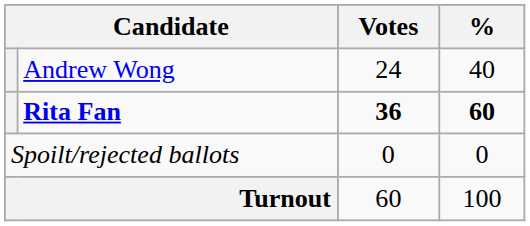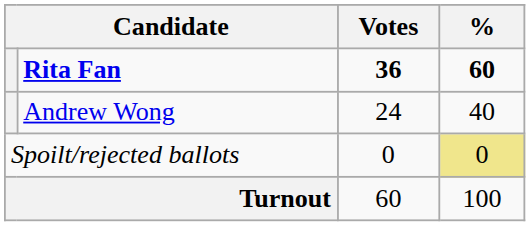rows swapped: (72, 112) <-> (99, 69)
(482, 155) no background -> (482, 155) khaki background
